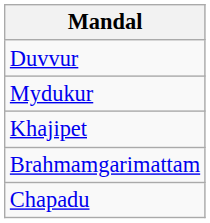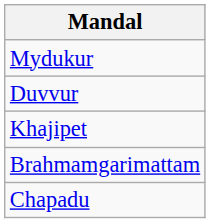(44, 57) Duvvur -> (52, 57) Mydukur
(52, 93) Mydukur -> (44, 93) Duvvur
